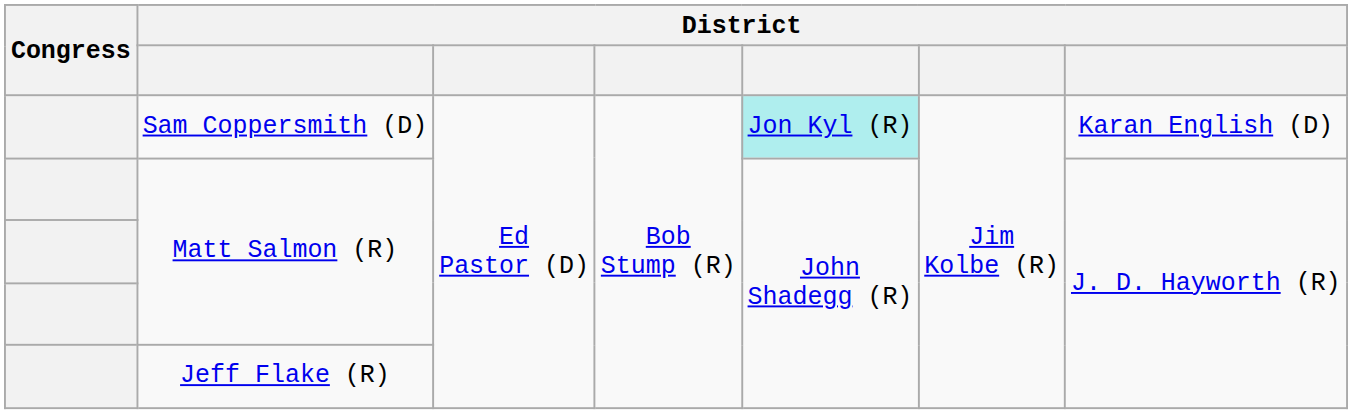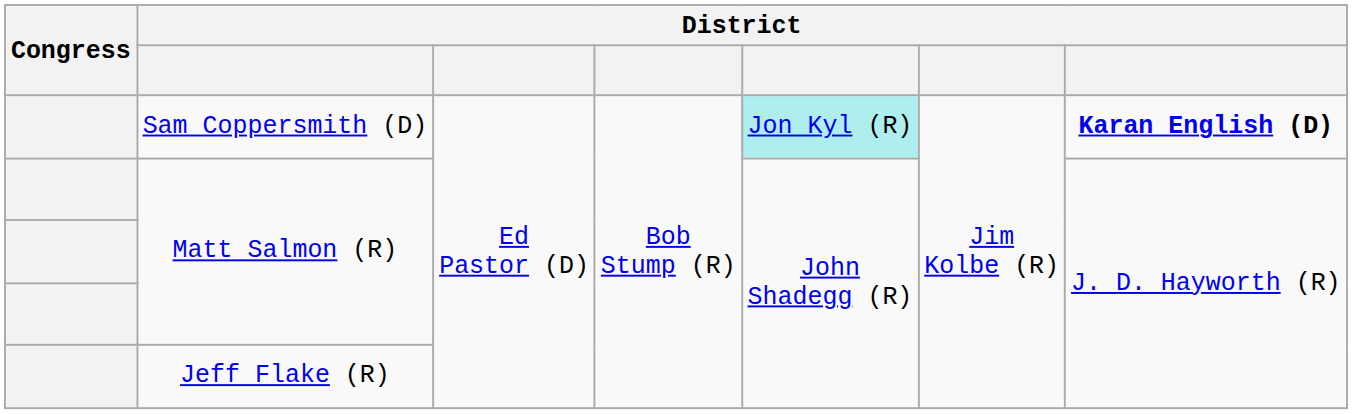(1206, 127) normal -> (1206, 127) bold
